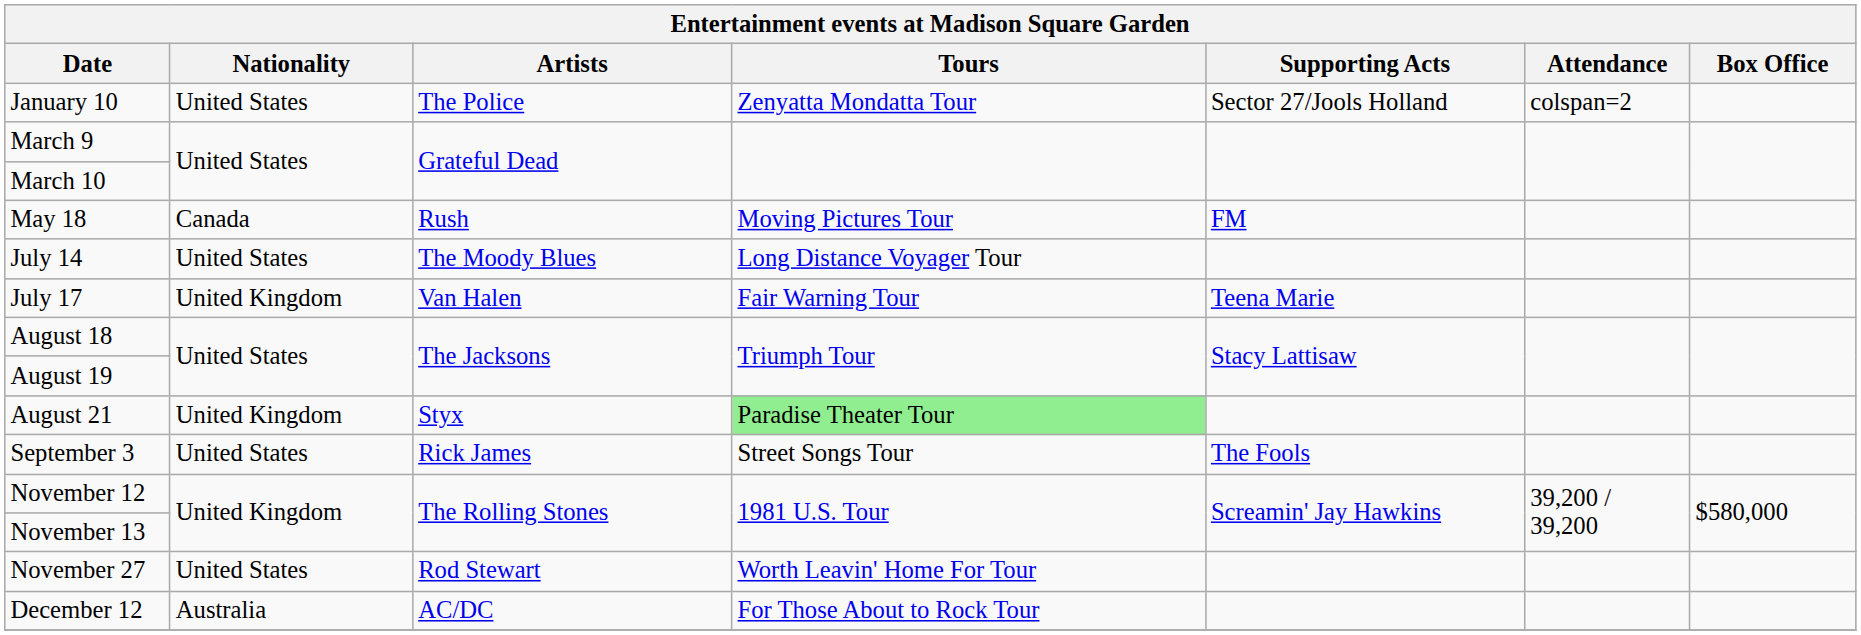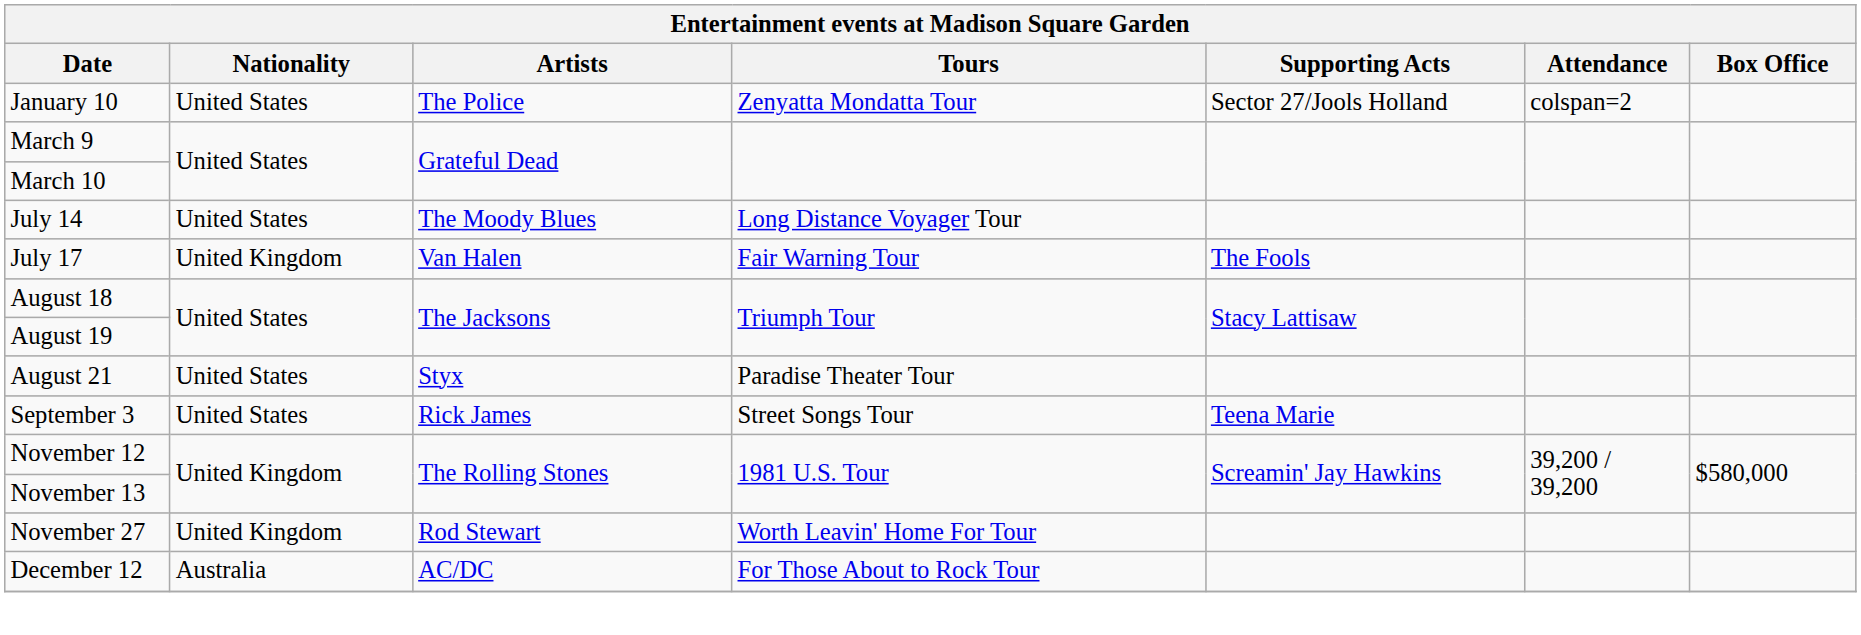- row: (48, 219)
(1273, 297) Teena Marie -> (1261, 258) The Fools
(259, 414) United Kingdom -> (242, 375) United States
(846, 414) lightgreen background -> (846, 375) no background
(1261, 453) The Fools -> (1273, 414) Teena Marie
(242, 571) United States -> (259, 532) United Kingdom
